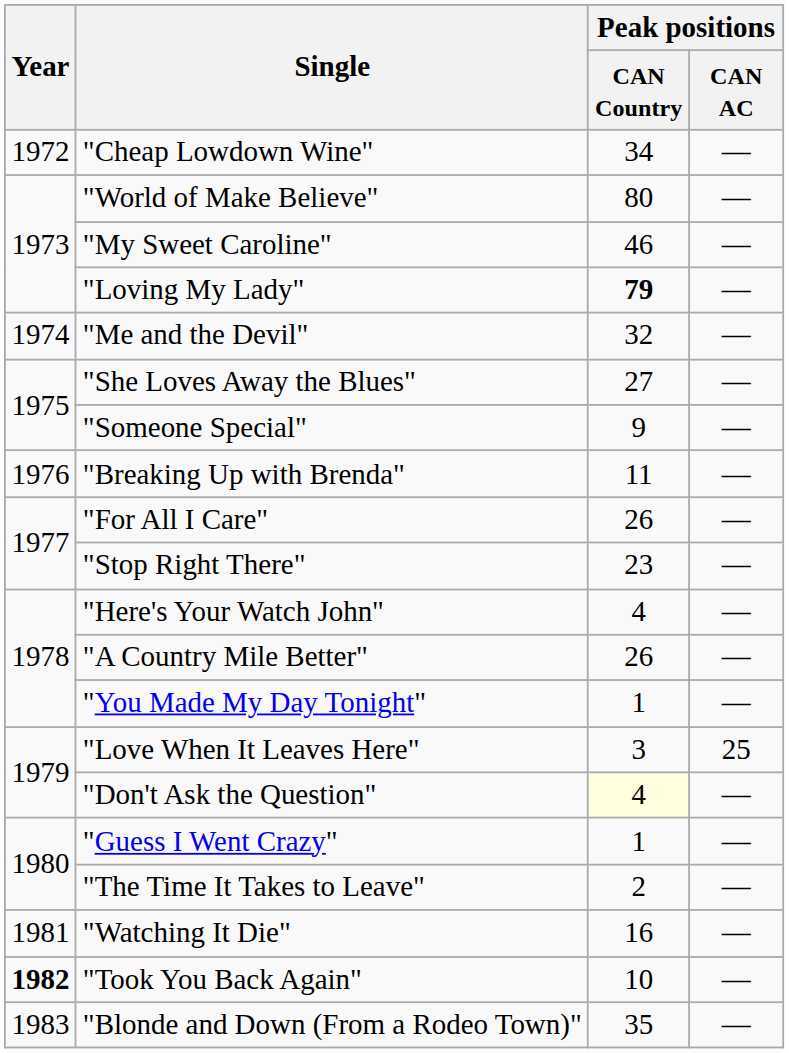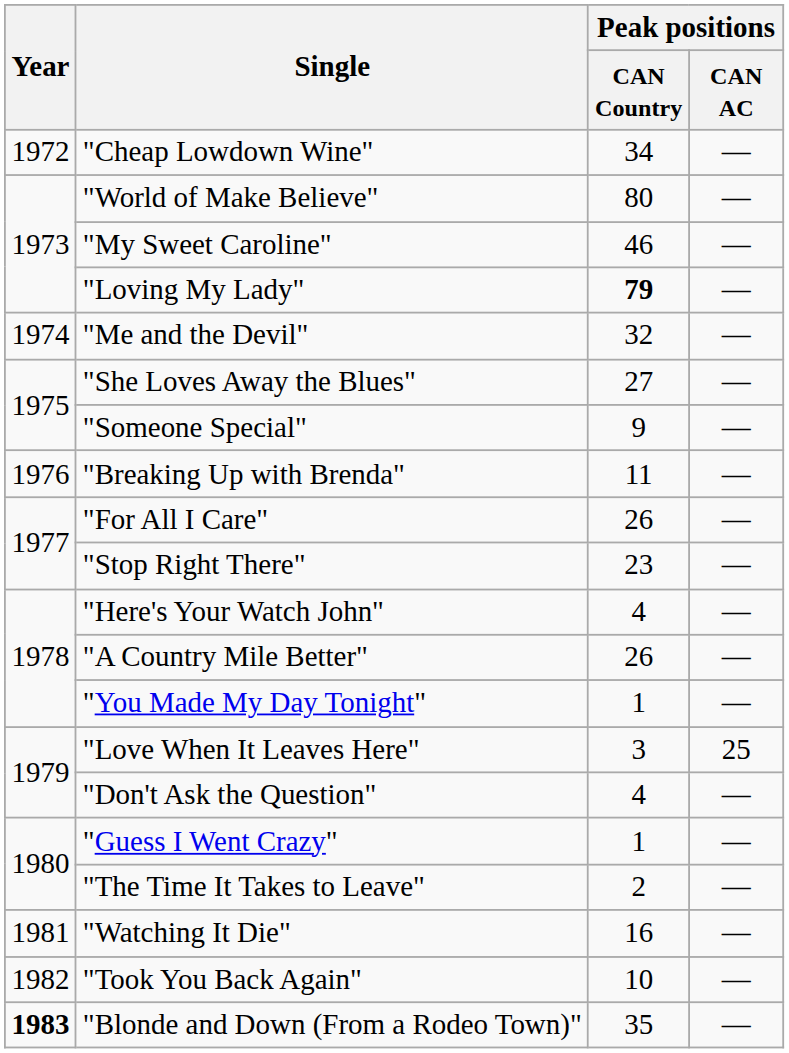(639, 794) lightyellow background -> (639, 794) no background
(41, 978) bold -> (41, 978) normal
(41, 1024) normal -> (41, 1024) bold
